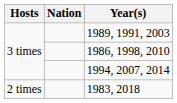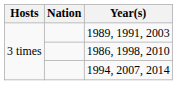- row: (113, 88)
